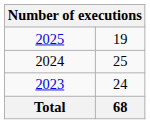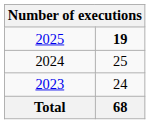(120, 38) normal -> (120, 38) bold
